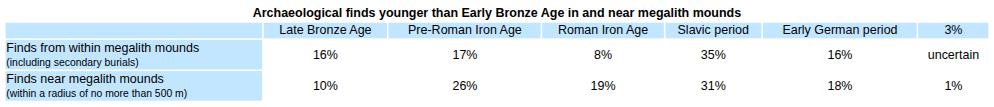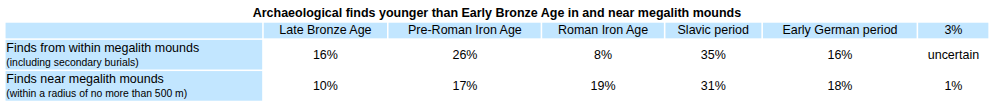(465, 54) 17% -> (465, 54) 26%
(465, 86) 26% -> (465, 86) 17%
